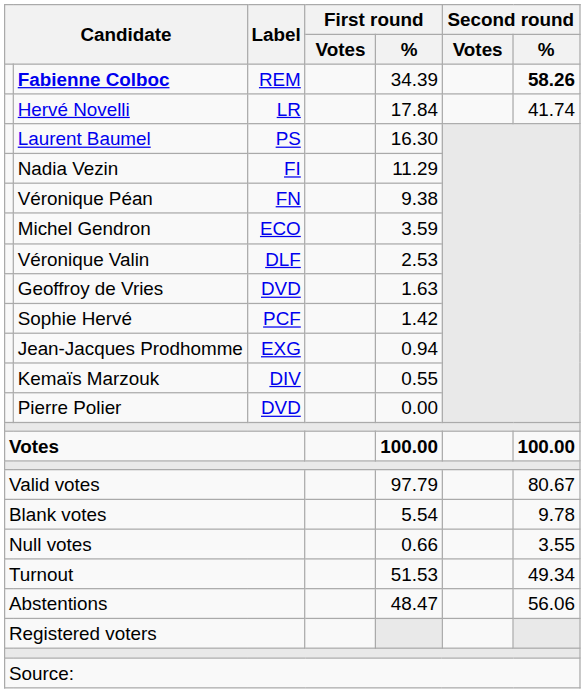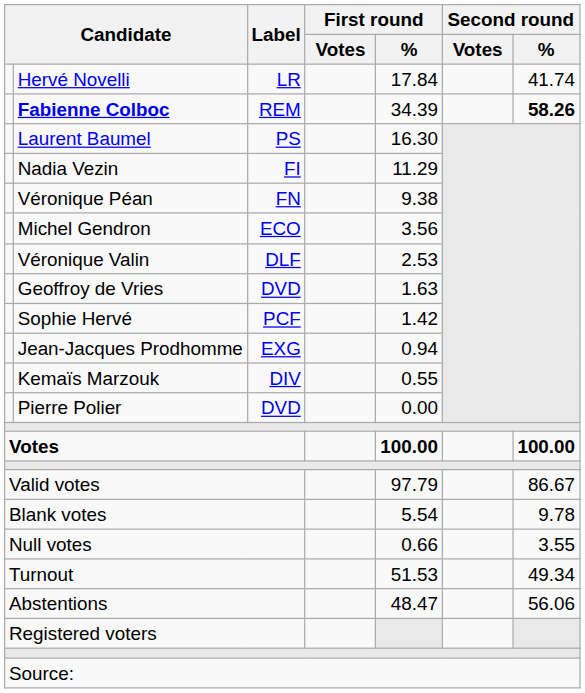rows swapped: (94, 79) <-> (74, 109)
(420, 229) 3.59 -> (420, 229) 3.56
(551, 485) 80.67 -> (551, 485) 86.67
